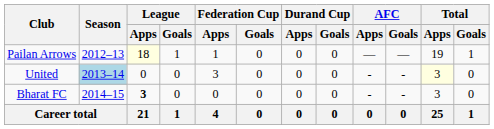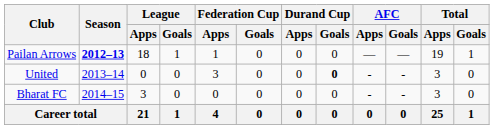(103, 54) normal -> (103, 54) bold
(143, 54) lightyellow background -> (143, 54) no background
(103, 74) lightblue background -> (103, 74) no background
(335, 74) normal -> (335, 74) bold
(437, 74) lightyellow background -> (437, 74) no background
(143, 94) bold -> (143, 94) normal
